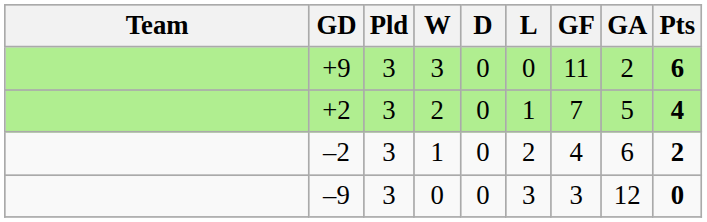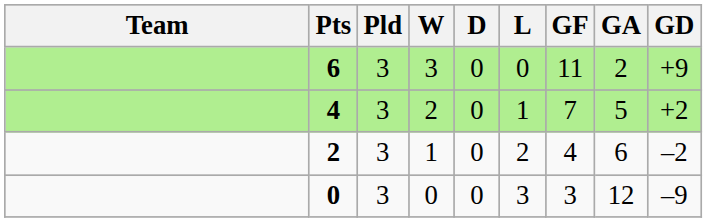columns swapped: (677, 25) <-> (336, 25)
